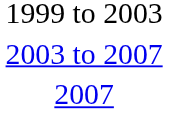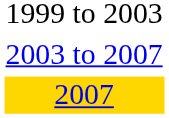(84, 94) no background -> (84, 94) gold background
